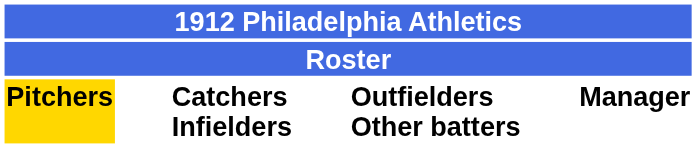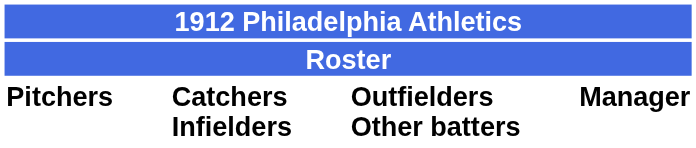(60, 96) gold background -> (60, 96) no background
